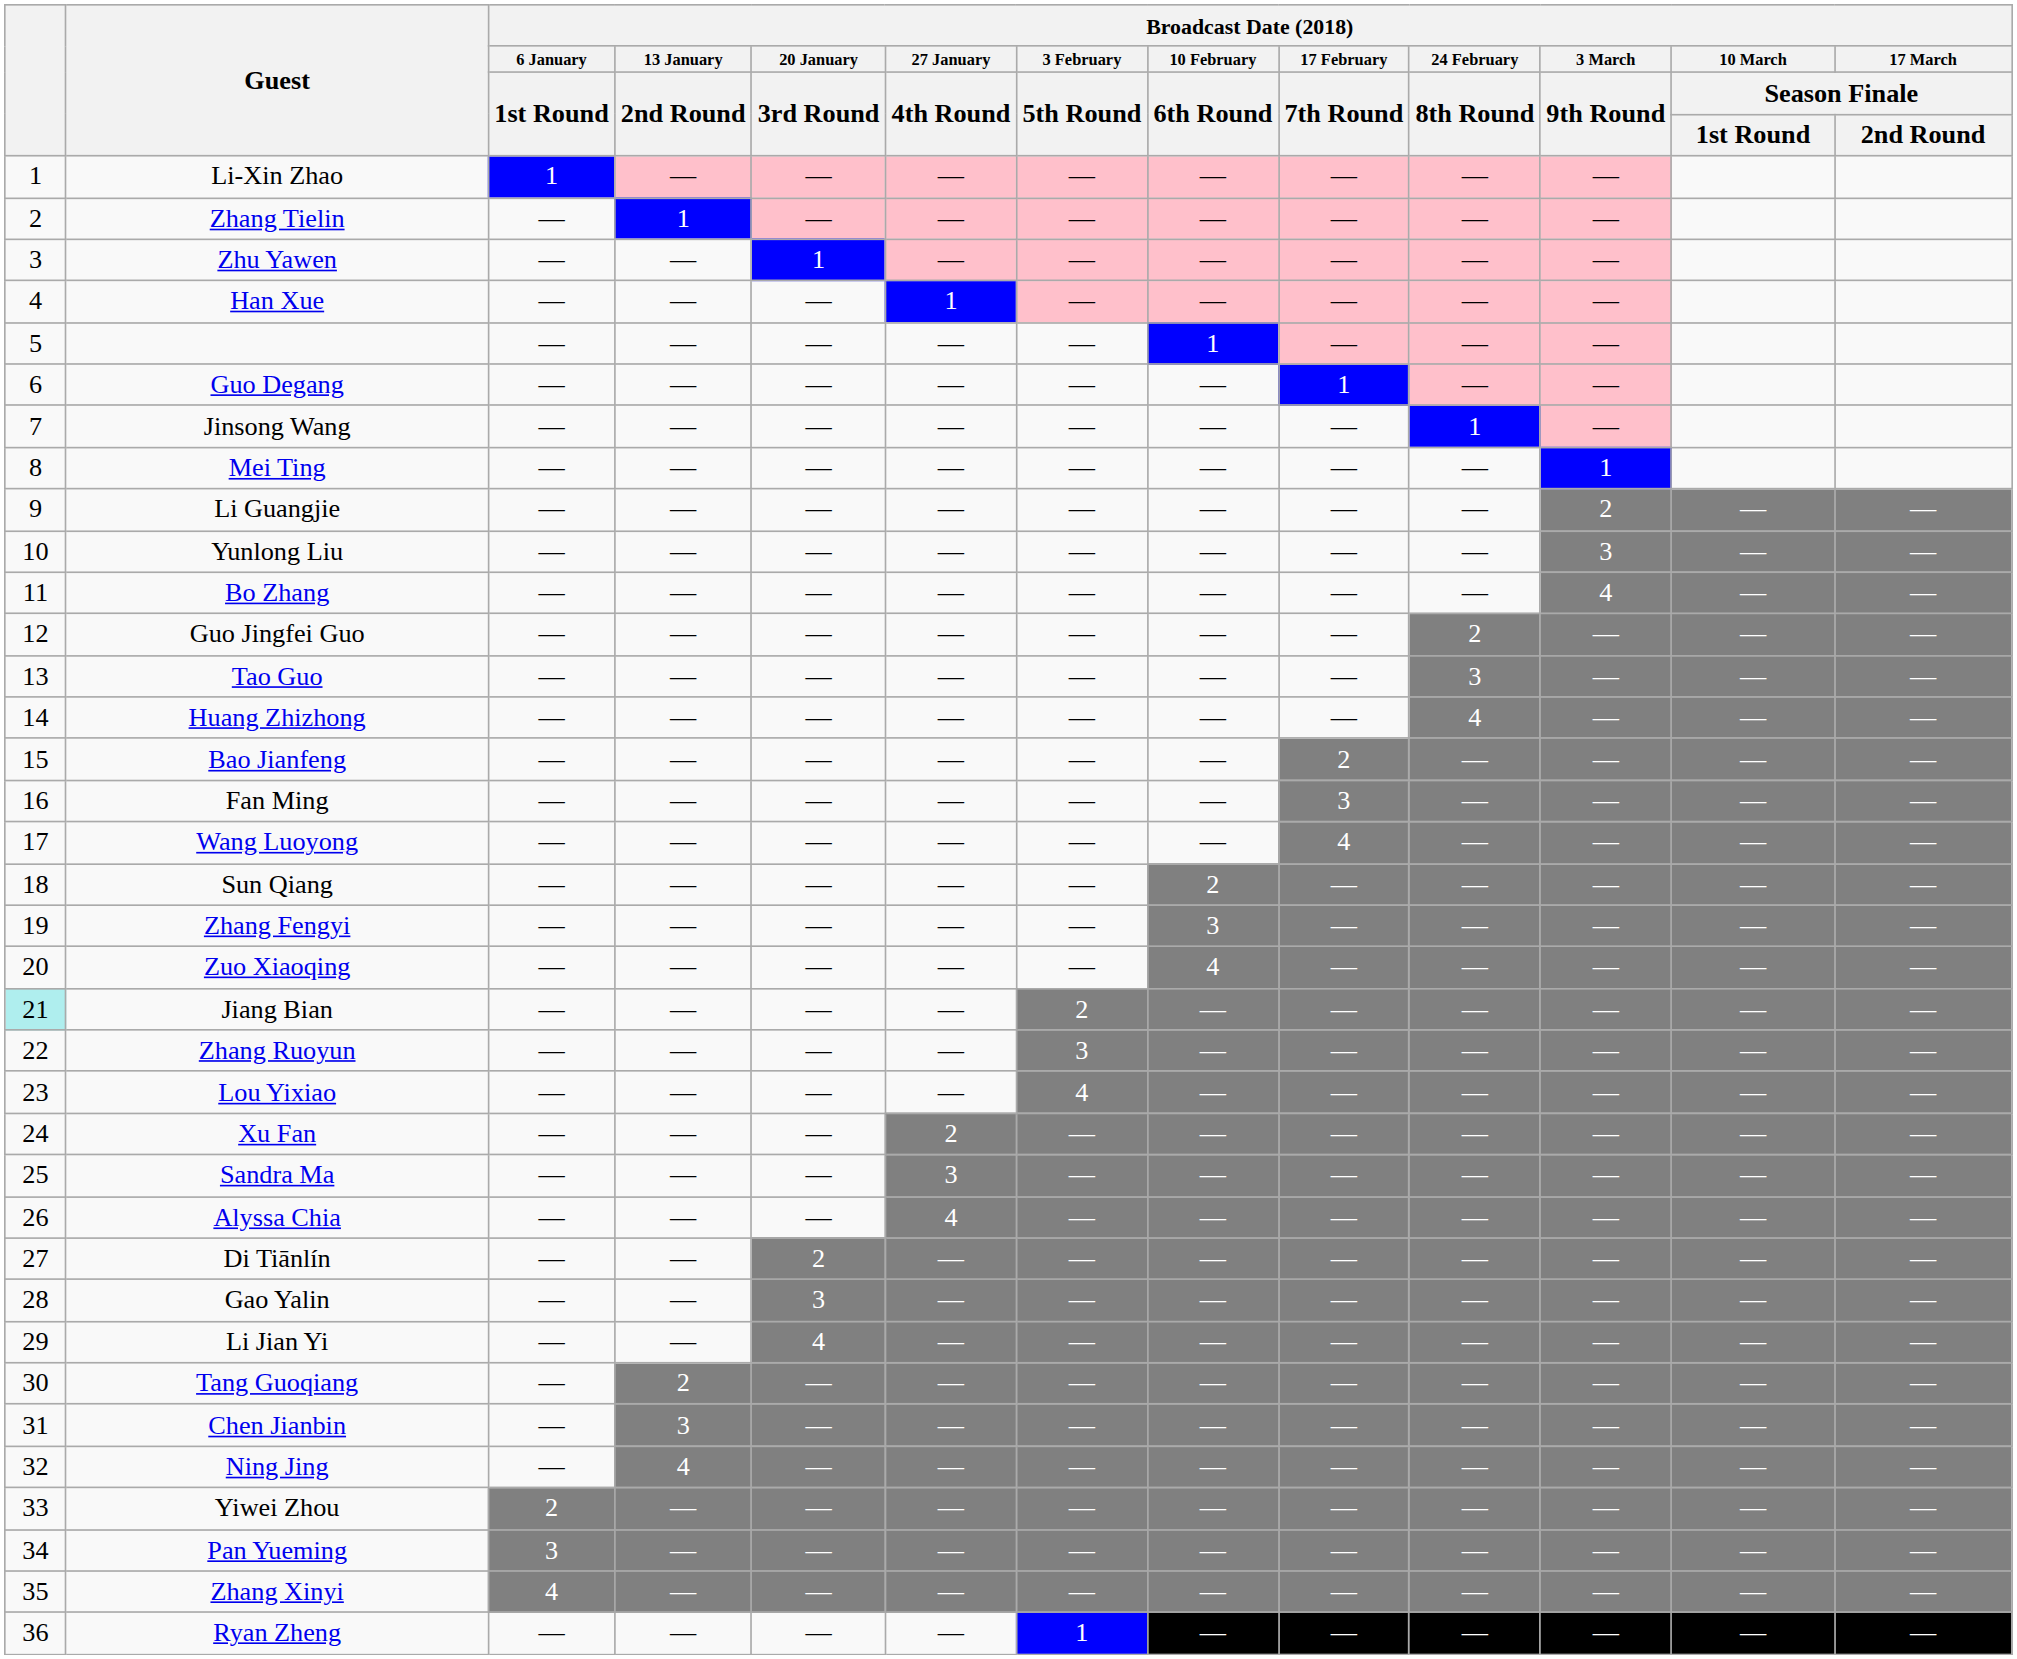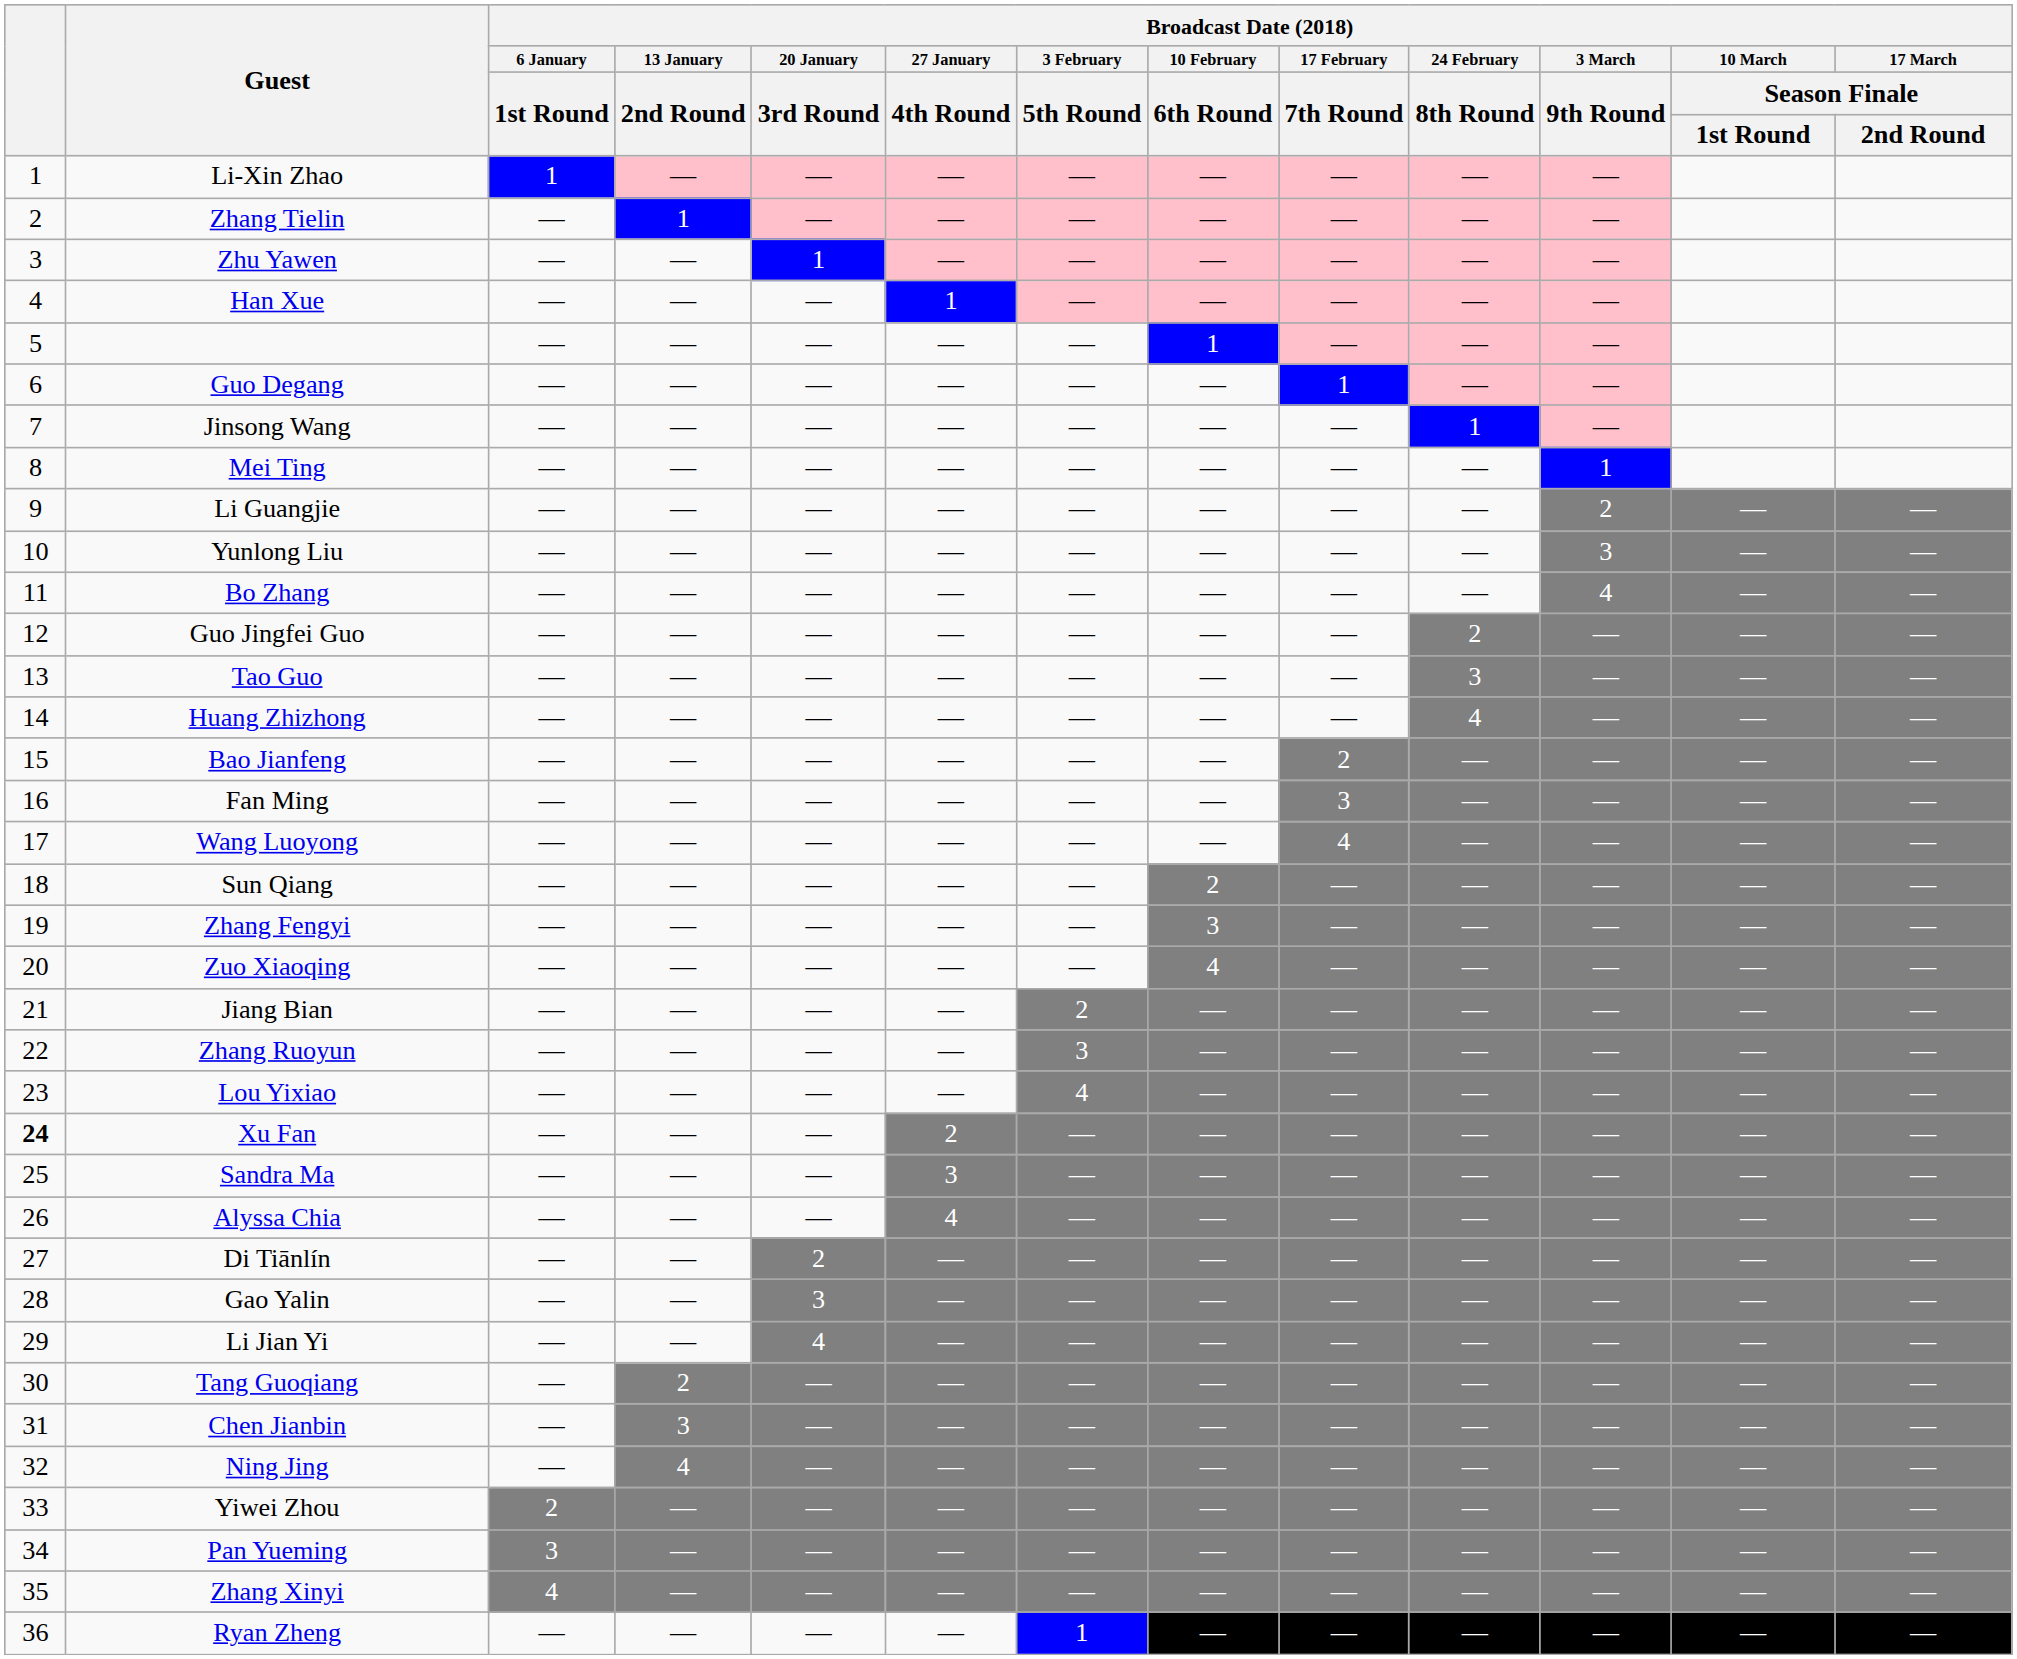(35, 1008) paleturquoise background -> (35, 1008) no background
(35, 1133) normal -> (35, 1133) bold
